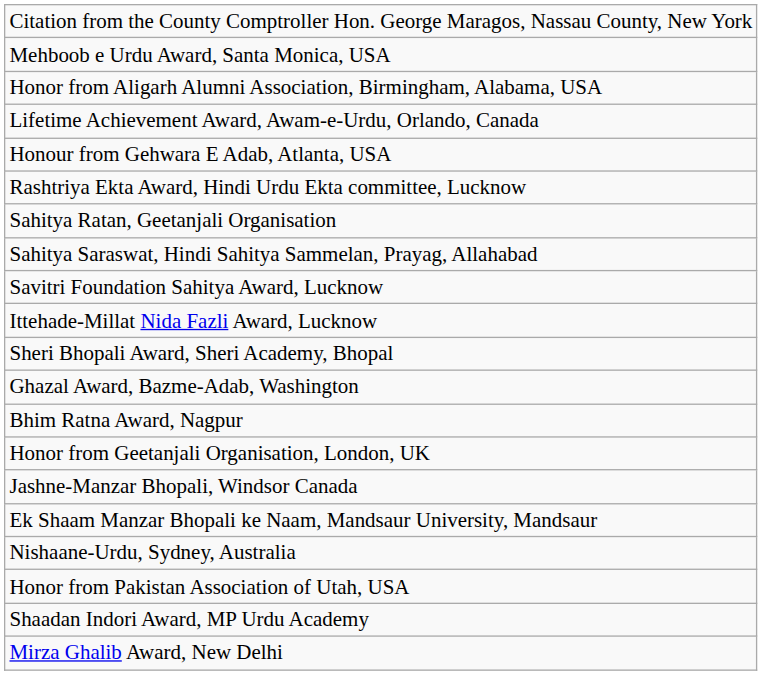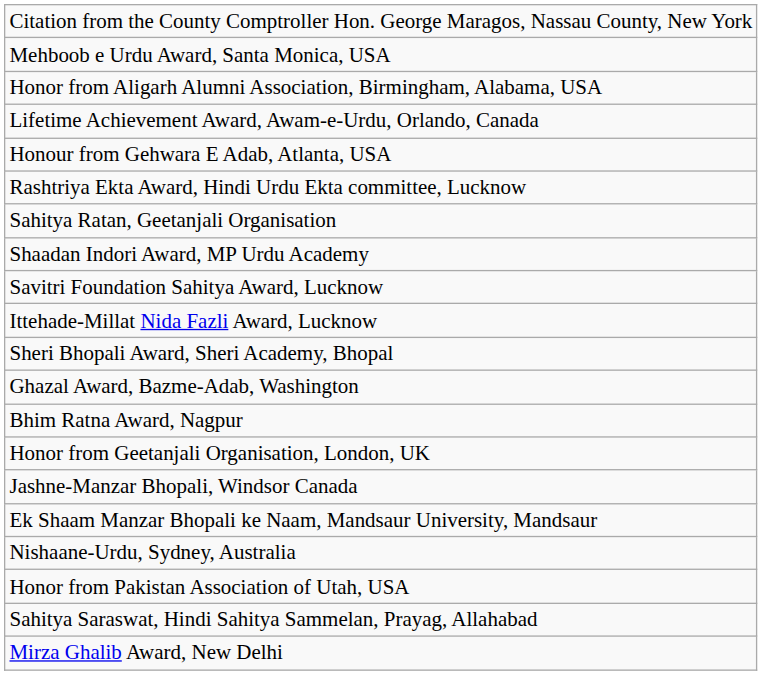(273, 253) Sahitya Saraswat, Hindi Sahitya Sammelan, Prayag, Allahabad -> (189, 253) Shaadan Indori Award, MP Urdu Academy
(189, 619) Shaadan Indori Award, MP Urdu Academy -> (273, 619) Sahitya Saraswat, Hindi Sahitya Sammelan, Prayag, Allahabad
